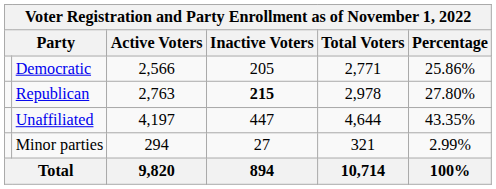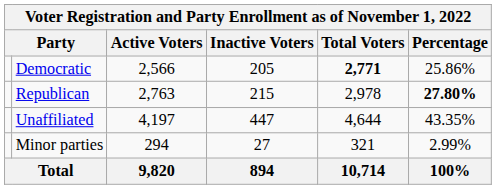(363, 68) normal -> (363, 68) bold
(262, 94) bold -> (262, 94) normal
(450, 94) normal -> (450, 94) bold
